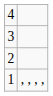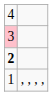(11, 36) no background -> (11, 36) pink background
(11, 58) normal -> (11, 58) bold
